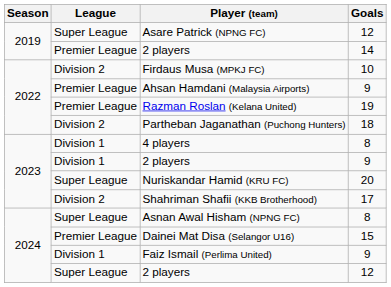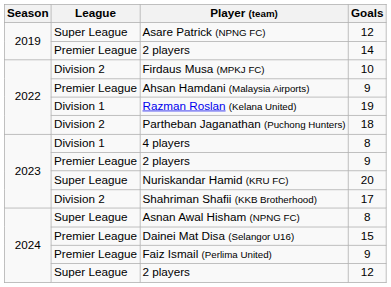(96, 106) Premier League -> (79, 106) Division 1
(79, 161) Division 1 -> (96, 161) Premier League
(79, 254) Division 1 -> (96, 254) Premier League
